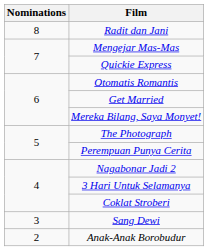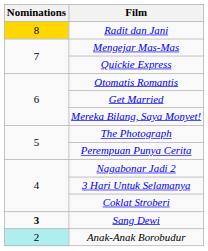(36, 30) no background -> (36, 30) gold background
(36, 220) normal -> (36, 220) bold
(36, 237) no background -> (36, 237) paleturquoise background
